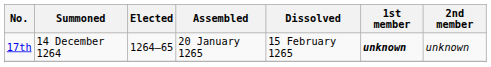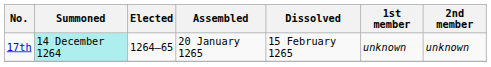(70, 47) no background -> (70, 47) paleturquoise background
(385, 47) bold -> (385, 47) normal
